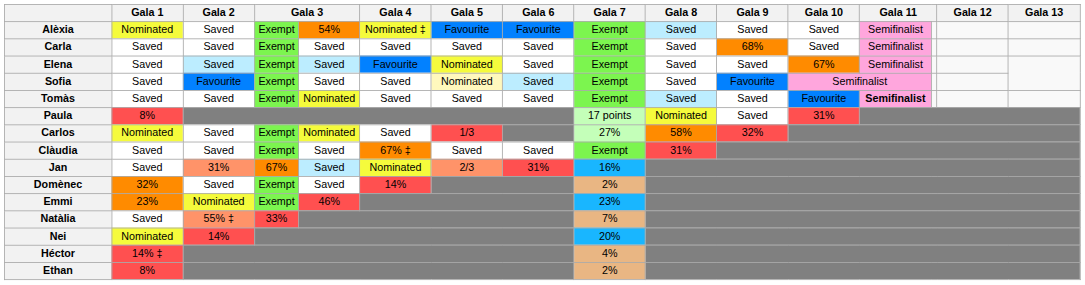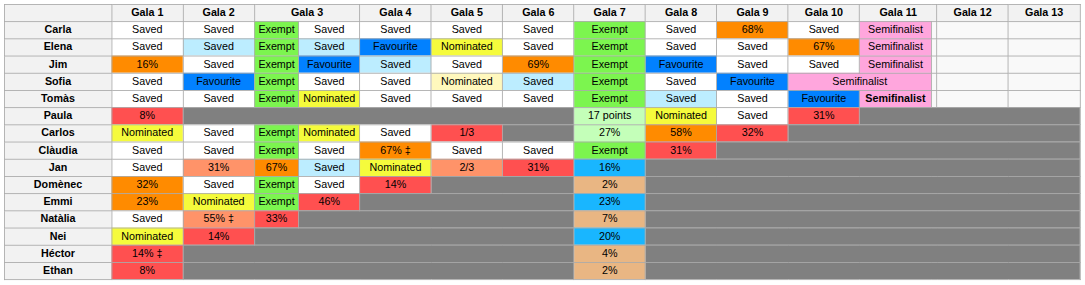- row: (58, 31)
+ row: (58, 65)
